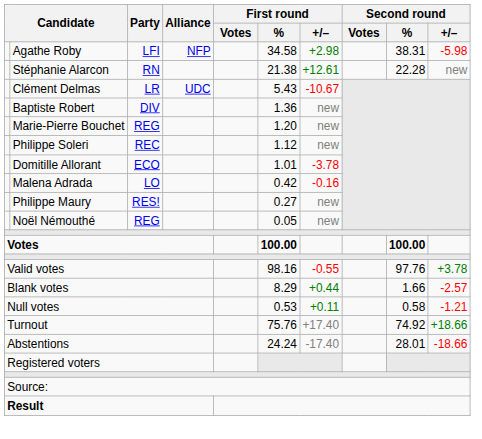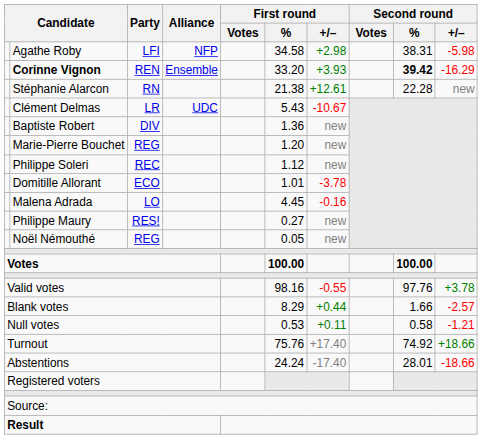+ row: (57, 70)
(285, 183) 0.42 -> (293, 202) 4.45
